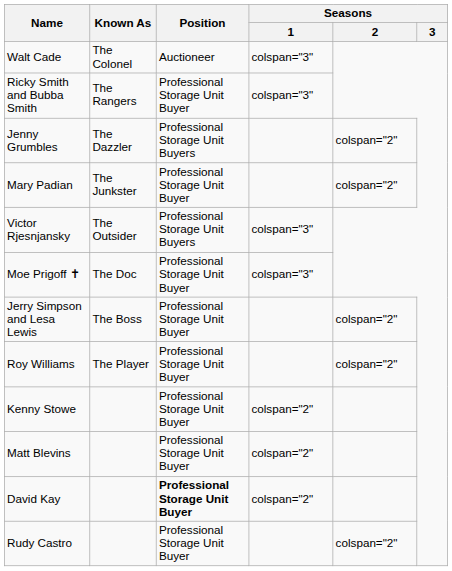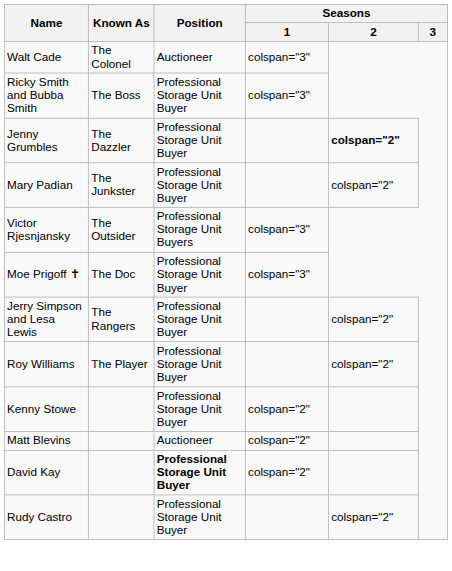(114, 95) The Rangers -> (116, 95) The Boss
(191, 140) Professional Storage Unit Buyers -> (189, 140) Professional Storage Unit Buyer
(367, 140) normal -> (365, 140) bold
(117, 319) The Boss -> (113, 319) The Rangers
(191, 454) Professional Storage Unit Buyer -> (185, 440) Auctioneer
